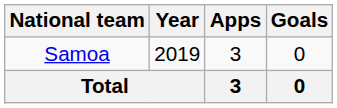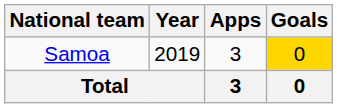(299, 53) no background -> (299, 53) gold background
